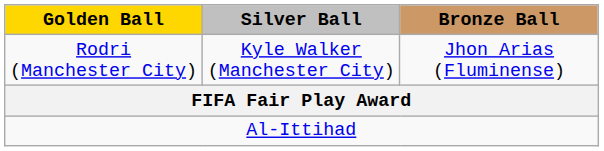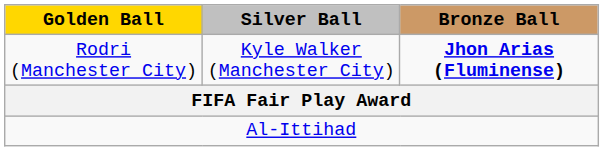(499, 60) normal -> (499, 60) bold
